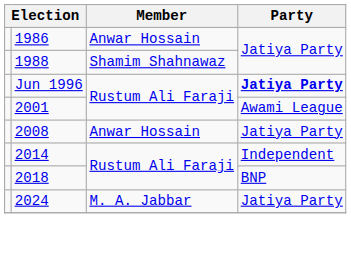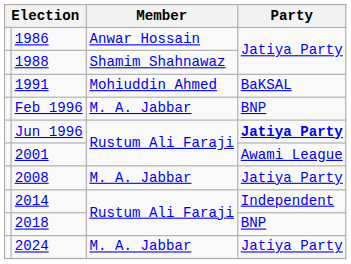+ row: (32, 85)
+ row: (49, 108)
(145, 132) Anwar Hossain -> (140, 178) M. A. Jabbar
